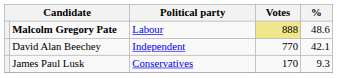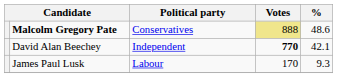(148, 30) Labour -> (163, 30) Conservatives
(290, 47) normal -> (290, 47) bold
(163, 64) Conservatives -> (148, 64) Labour
